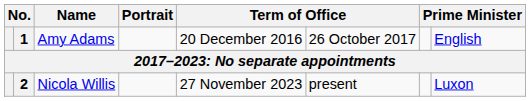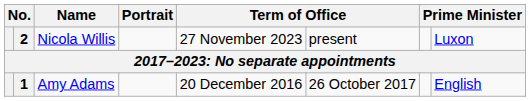rows swapped: (24, 38) <-> (24, 84)
